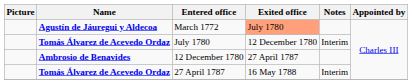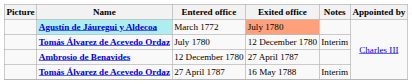(98, 27) no background -> (98, 27) paleturquoise background
